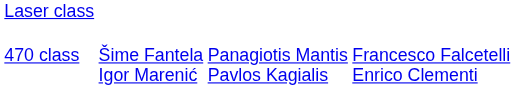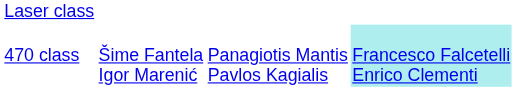(431, 65) no background -> (431, 65) paleturquoise background
